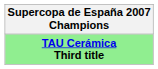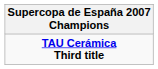(79, 49) lightgreen background -> (79, 49) no background
